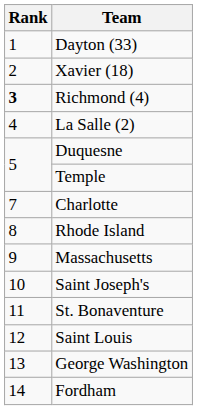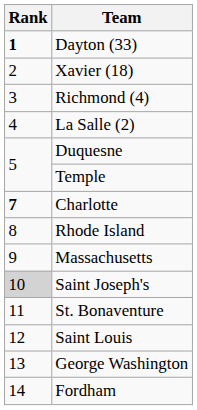(13, 44) normal -> (13, 44) bold
(13, 97) bold -> (13, 97) normal
(13, 204) normal -> (13, 204) bold
(17, 284) no background -> (17, 284) lightgrey background
